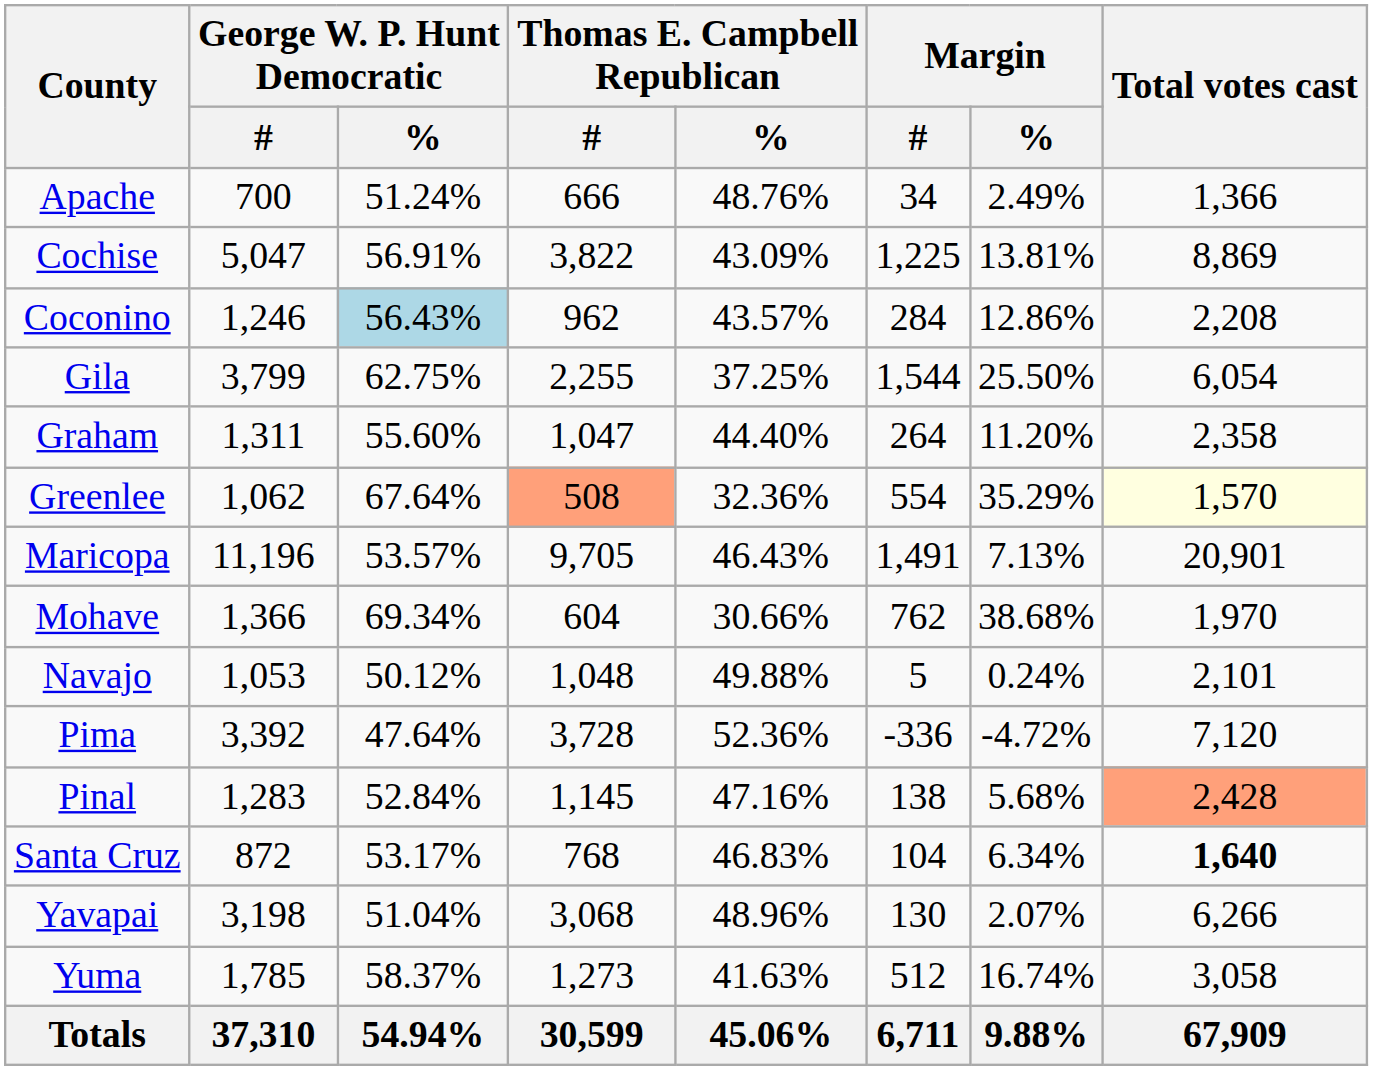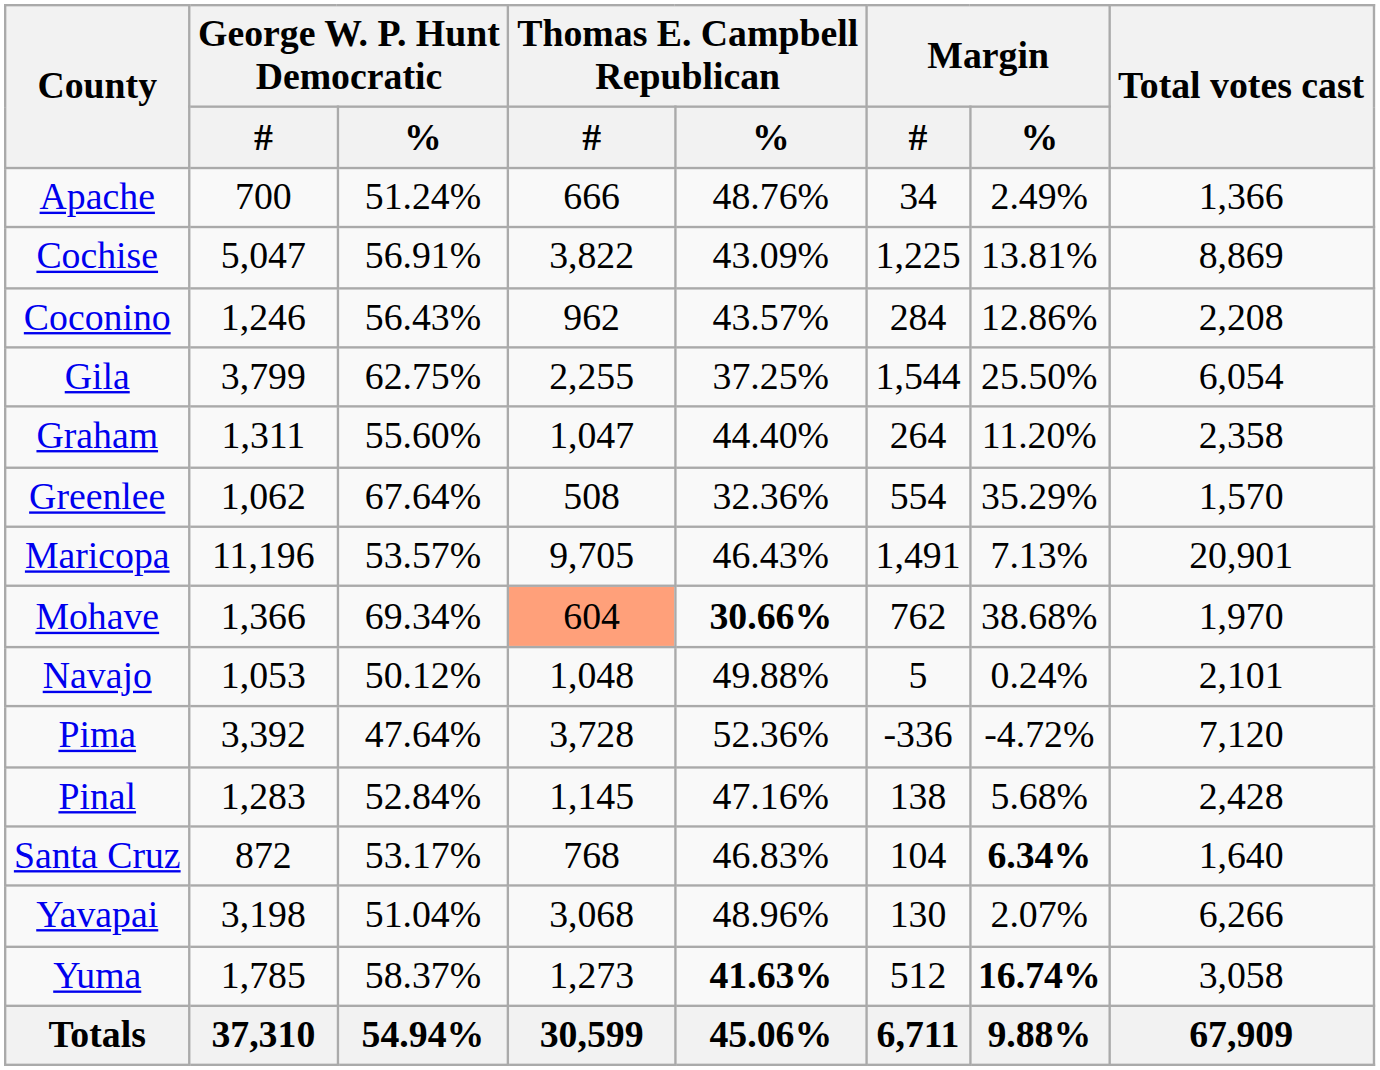(423, 316) lightblue background -> (423, 316) no background
(592, 496) lightsalmon background -> (592, 496) no background
(1235, 496) lightyellow background -> (1241, 496) no background
(592, 615) no background -> (592, 615) lightsalmon background
(771, 615) normal -> (771, 615) bold
(1235, 795) lightsalmon background -> (1241, 795) no background
(1036, 855) normal -> (1039, 855) bold
(1235, 855) bold -> (1241, 855) normal
(771, 975) normal -> (771, 975) bold
(1036, 975) normal -> (1039, 975) bold
